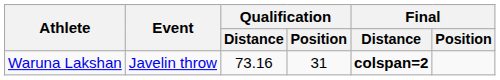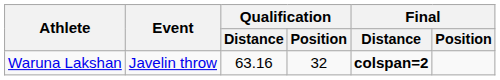(254, 63) 73.16 -> (254, 63) 63.16
(319, 63) 31 -> (319, 63) 32
